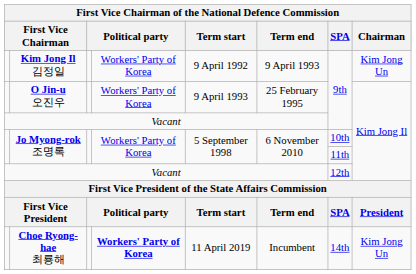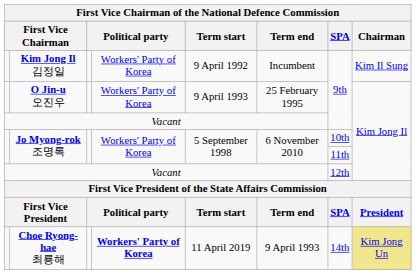(292, 66) 9 April 1993 -> (292, 66) Incumbent
(382, 66) Kim Jong Un -> (382, 66) Kim Il Sung
(292, 248) Incumbent -> (292, 248) 9 April 1993
(382, 248) no background -> (382, 248) khaki background
